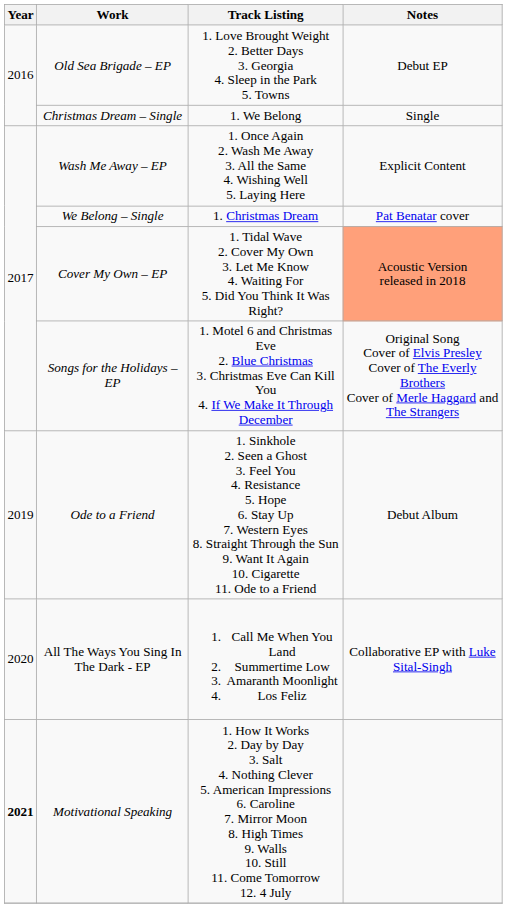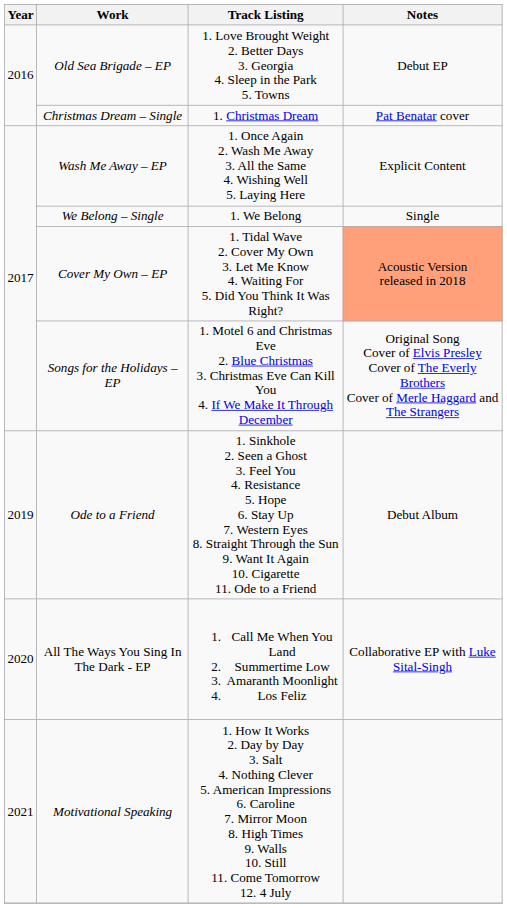(266, 115) 1. We Belong -> (266, 115) 1. Christmas Dream
(423, 115) Single -> (423, 115) Pat Benatar cover
(266, 216) 1. Christmas Dream -> (266, 216) 1. We Belong
(423, 216) Pat Benatar cover -> (423, 216) Single
(21, 811) bold -> (21, 811) normal
